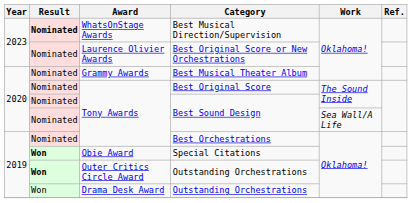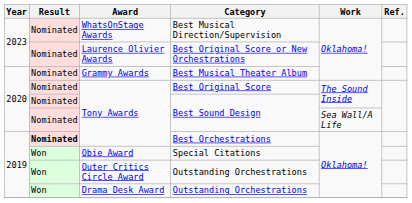(54, 30) bold -> (54, 30) normal
(54, 139) normal -> (54, 139) bold
(39, 153) bold -> (39, 153) normal
(39, 172) bold -> (39, 172) normal
